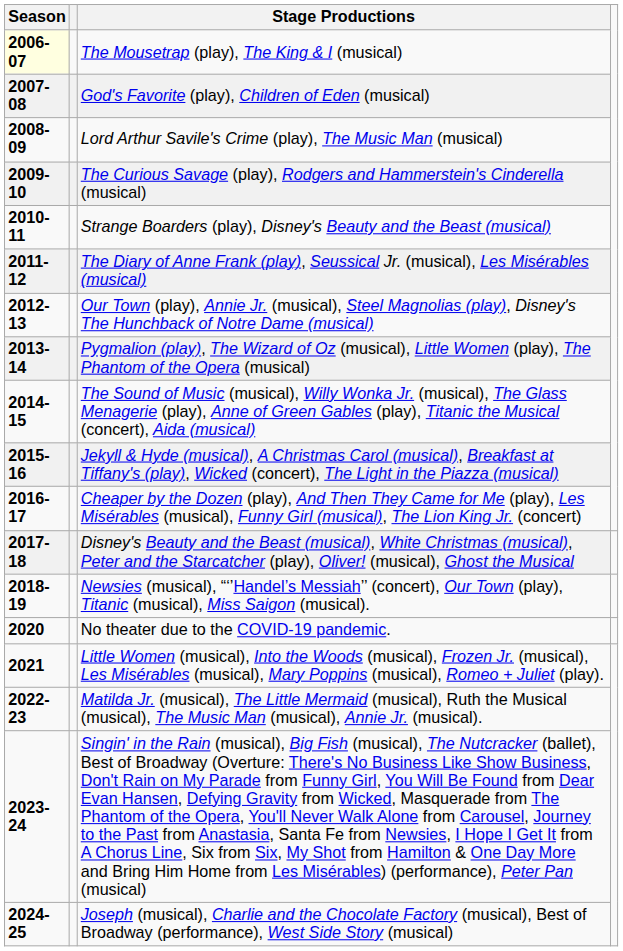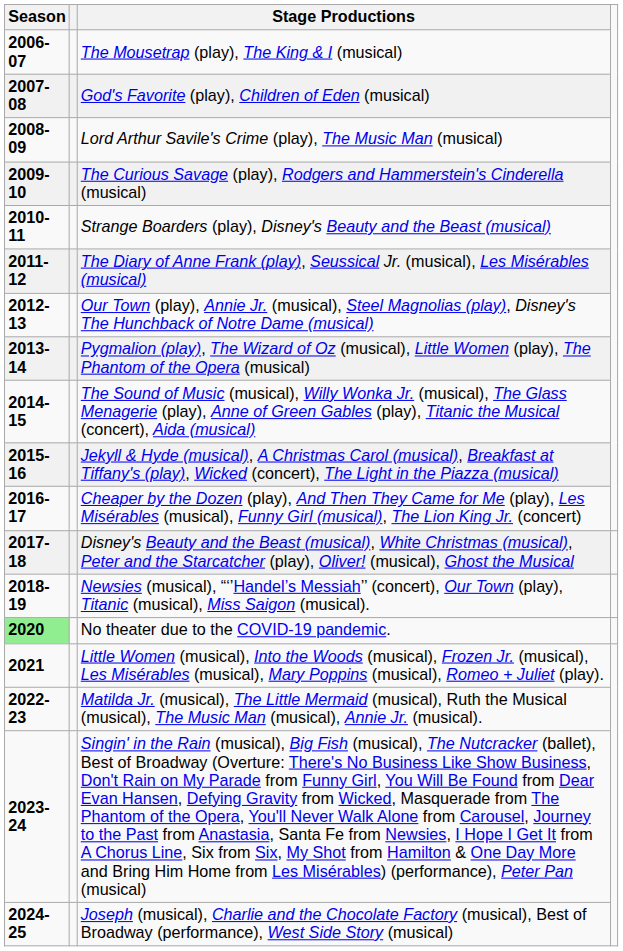(29, 52) lightyellow background -> (29, 52) no background
(26, 630) no background -> (26, 630) lightgreen background
